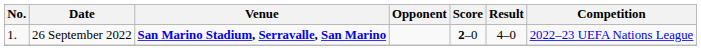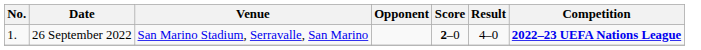(262, 34) bold -> (253, 34) normal
(611, 34) normal -> (597, 34) bold
